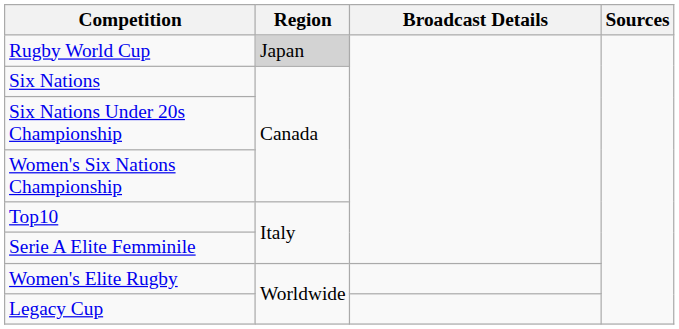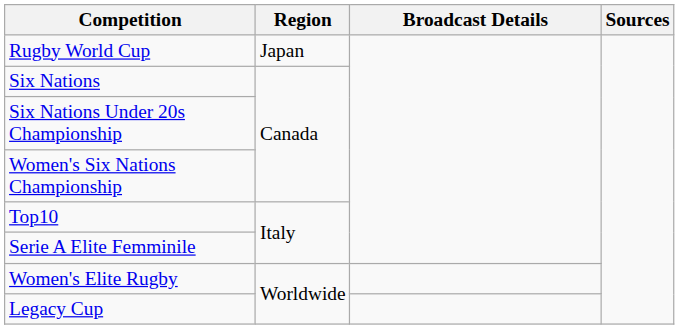(282, 50) lightgrey background -> (282, 50) no background
